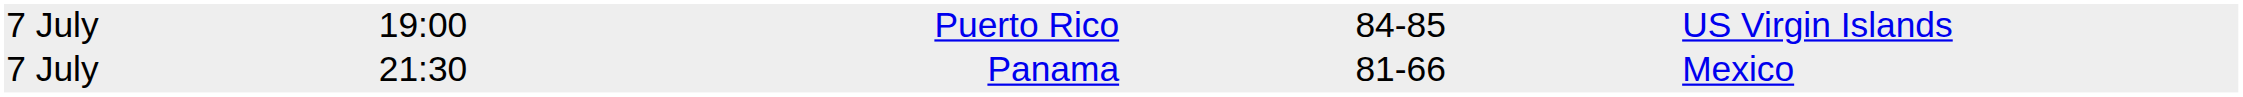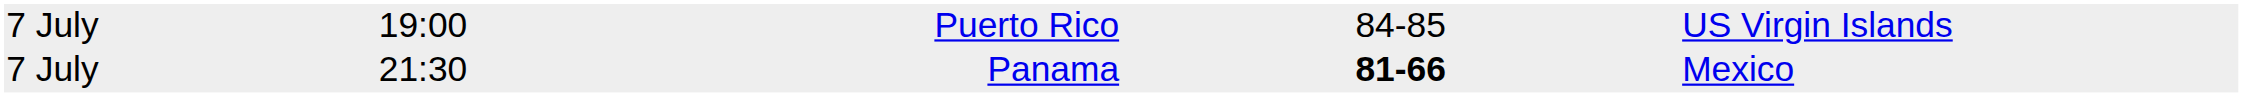(1401, 69) normal -> (1401, 69) bold
